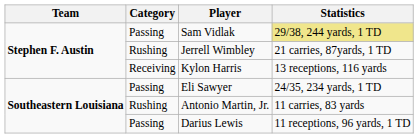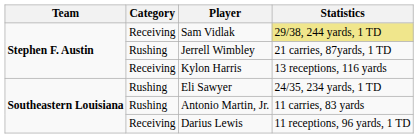(147, 32) Passing -> (152, 32) Receiving
(147, 87) Passing -> (148, 87) Rushing
(147, 123) Passing -> (152, 123) Receiving
